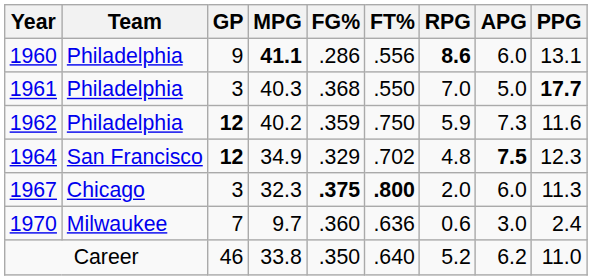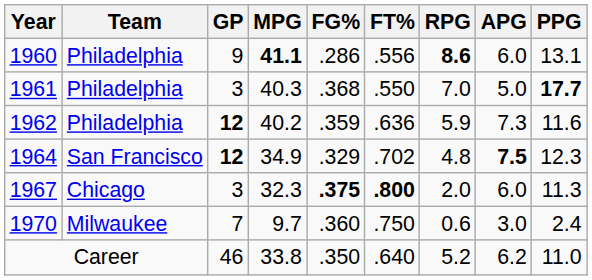(394, 123) .750 -> (394, 123) .636
(394, 224) .636 -> (394, 224) .750
